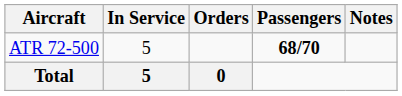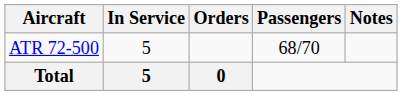(299, 47) bold -> (299, 47) normal
